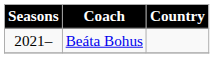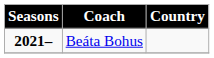(33, 40) normal -> (33, 40) bold
